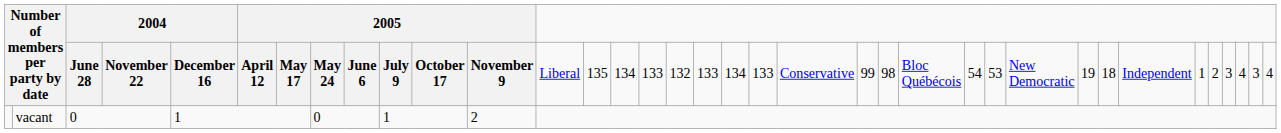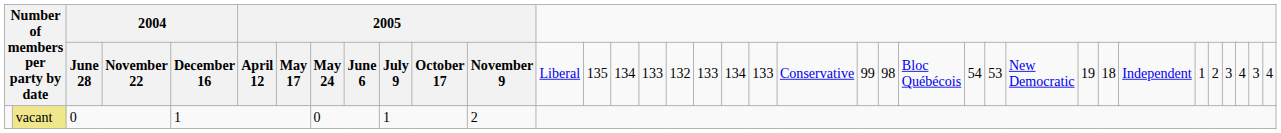(34, 117) no background -> (34, 117) khaki background
